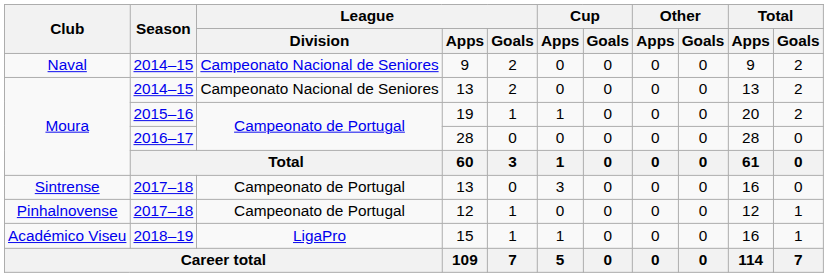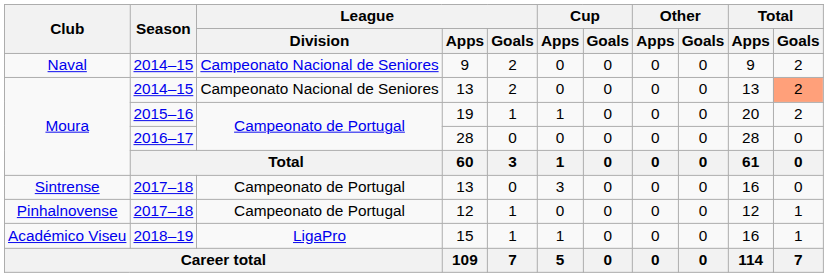(798, 89) no background -> (798, 89) lightsalmon background
